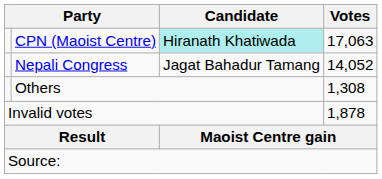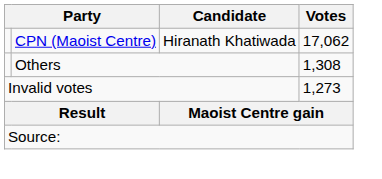(229, 40) paleturquoise background -> (229, 40) no background
(350, 40) 17,063 -> (326, 40) 17,062
- row: (71, 64)
(346, 112) 1,878 -> (322, 88) 1,273
